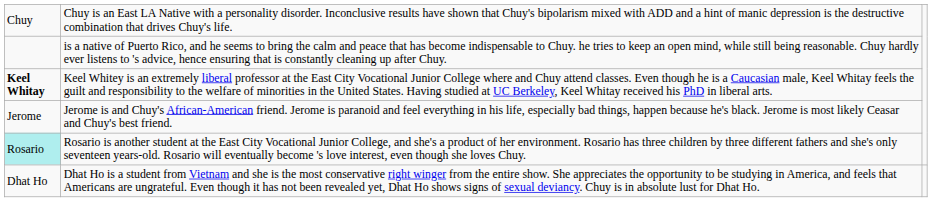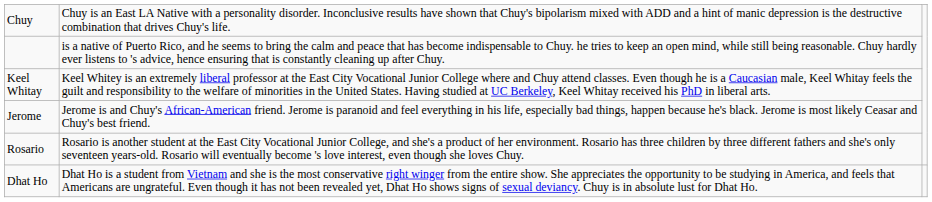(26, 84) bold -> (25, 84) normal
(26, 148) paleturquoise background -> (26, 148) no background
